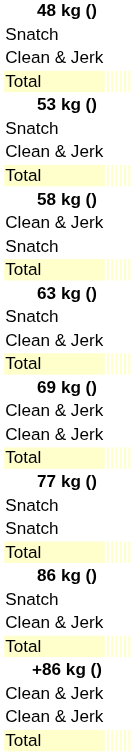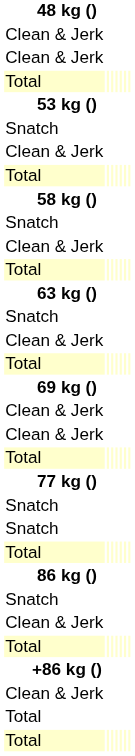(32, 34) Snatch -> (54, 34) Clean & Jerk
(54, 222) Clean & Jerk -> (32, 222) Snatch
(32, 246) Snatch -> (54, 246) Clean & Jerk
(54, 717) Clean & Jerk -> (23, 717) Total
